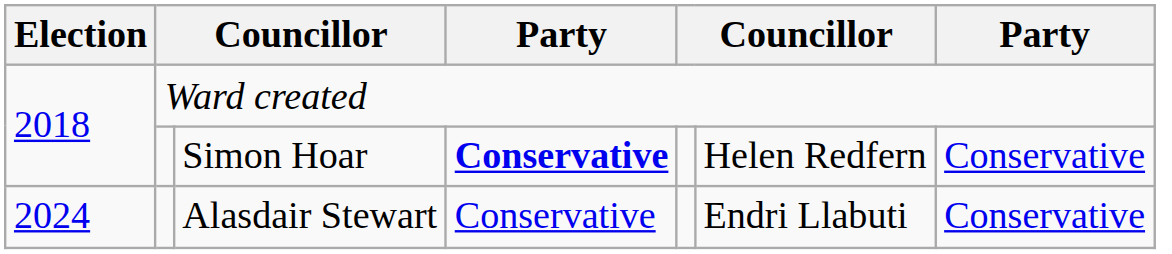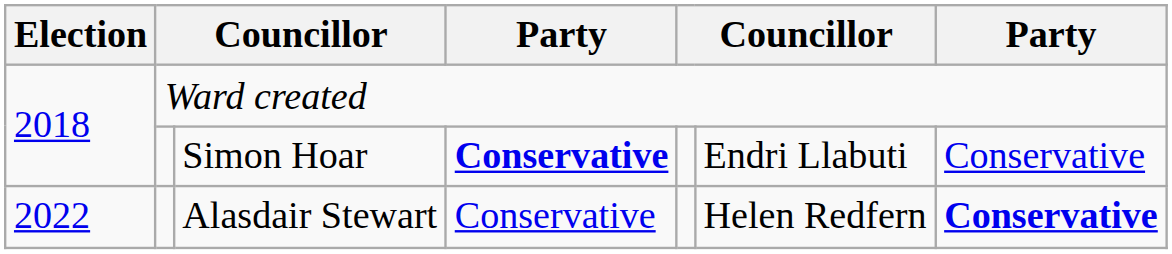(815, 155) Helen Redfern -> (806, 155) Endri Llabuti
(52, 215) 2024 -> (52, 215) 2022
(806, 215) Endri Llabuti -> (815, 215) Helen Redfern
(1045, 215) normal -> (1051, 215) bold
